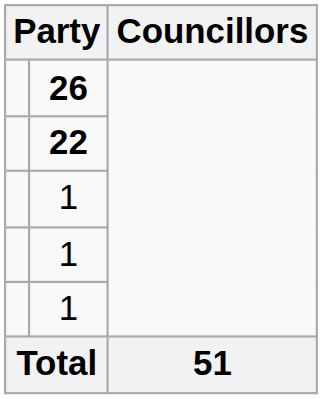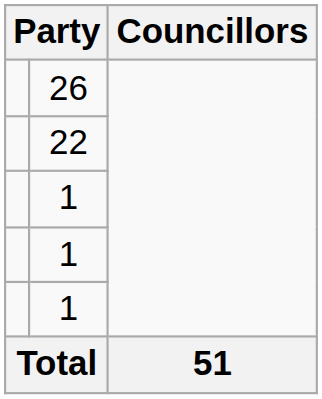(68, 87) bold -> (68, 87) normal
(68, 142) bold -> (68, 142) normal
